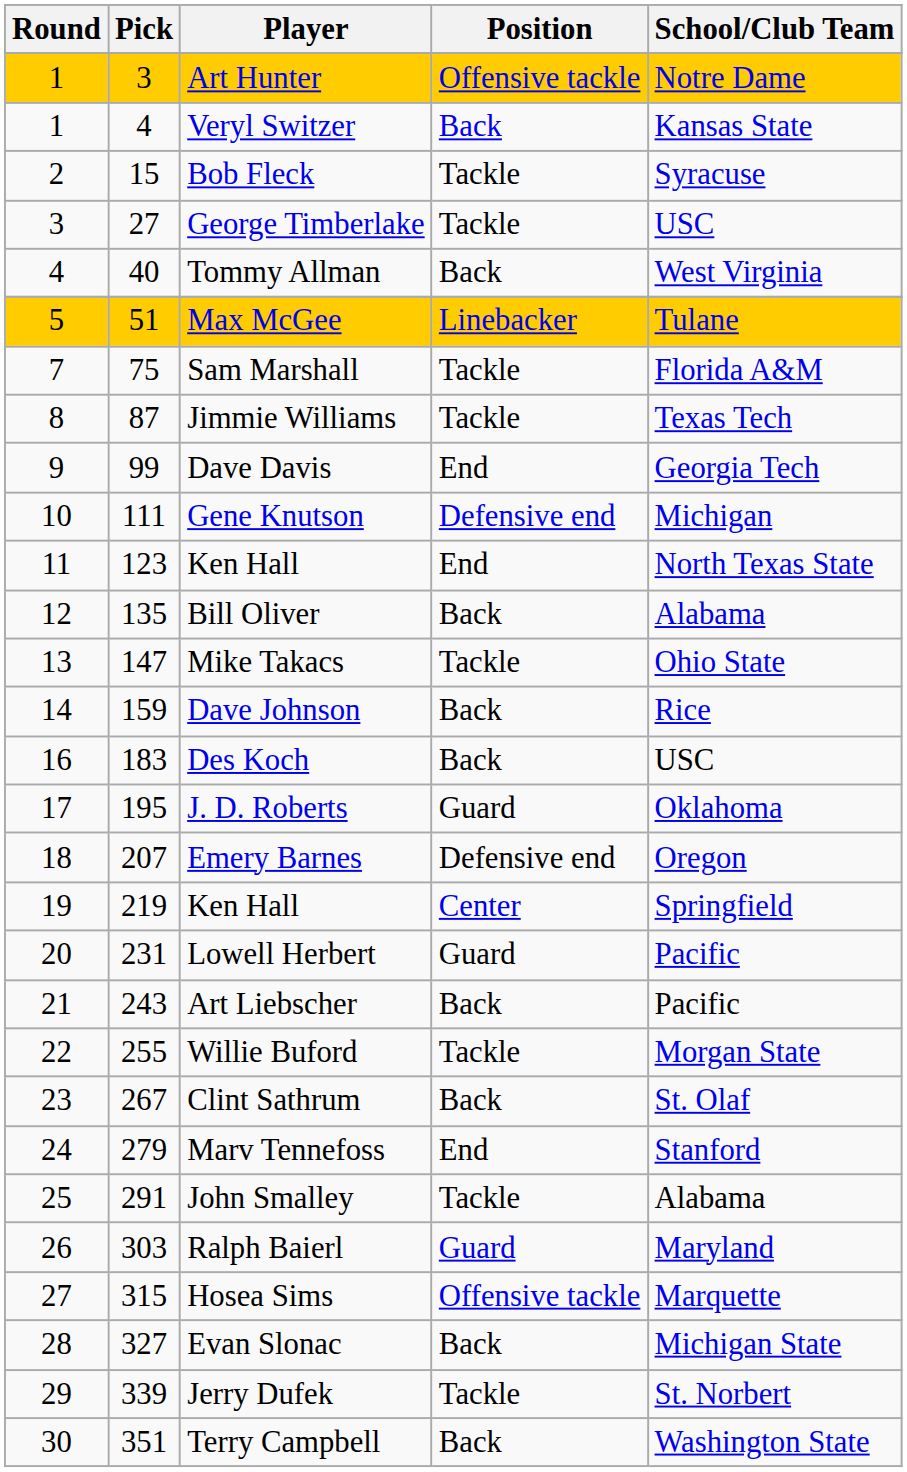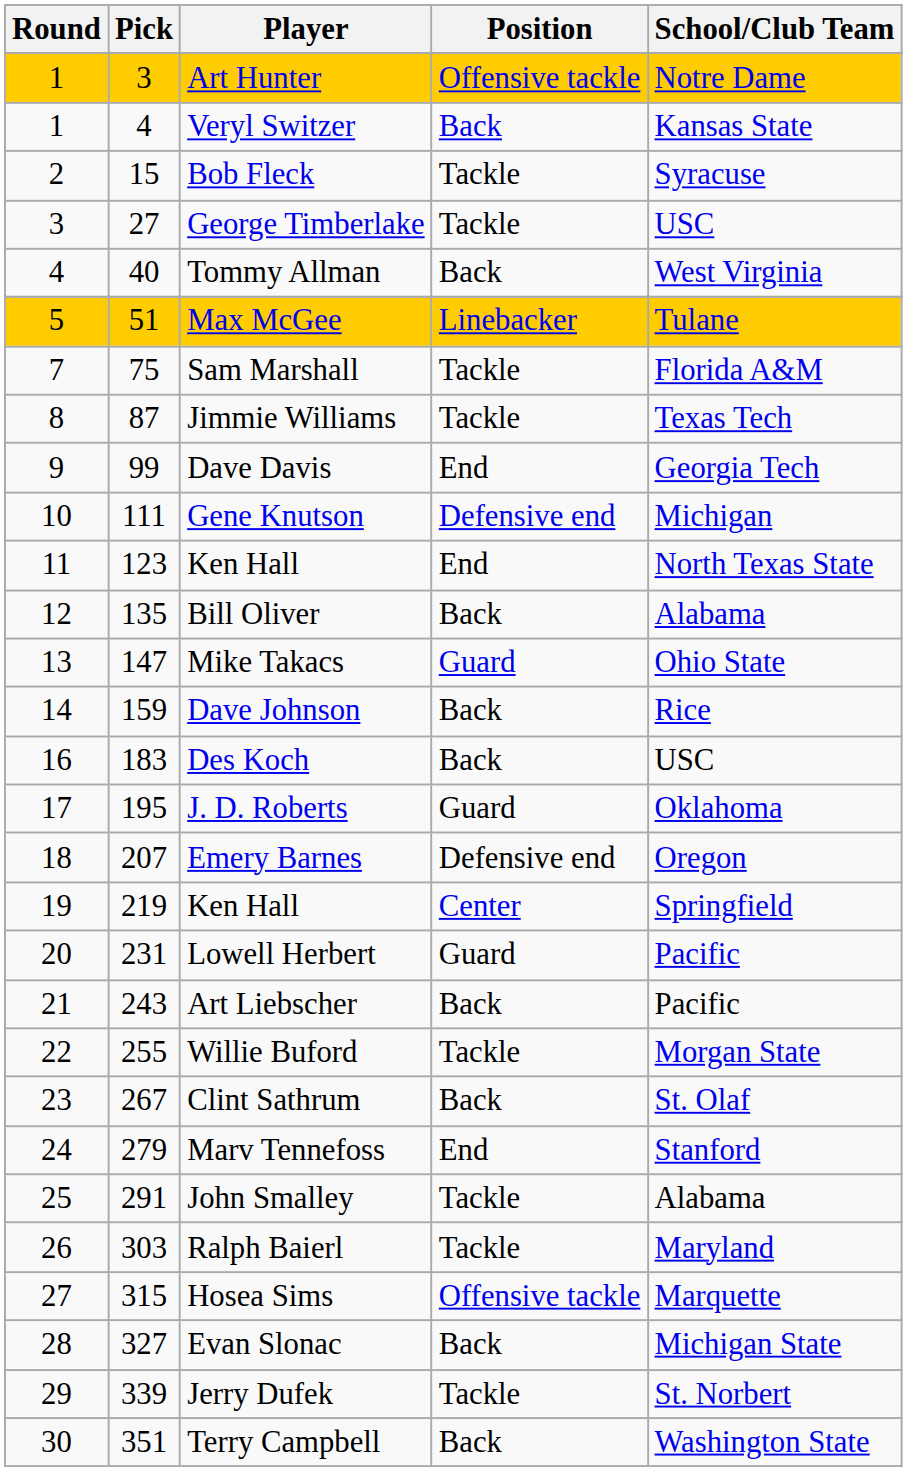(480, 662) Tackle -> (477, 662) Guard
(477, 1246) Guard -> (480, 1246) Tackle
